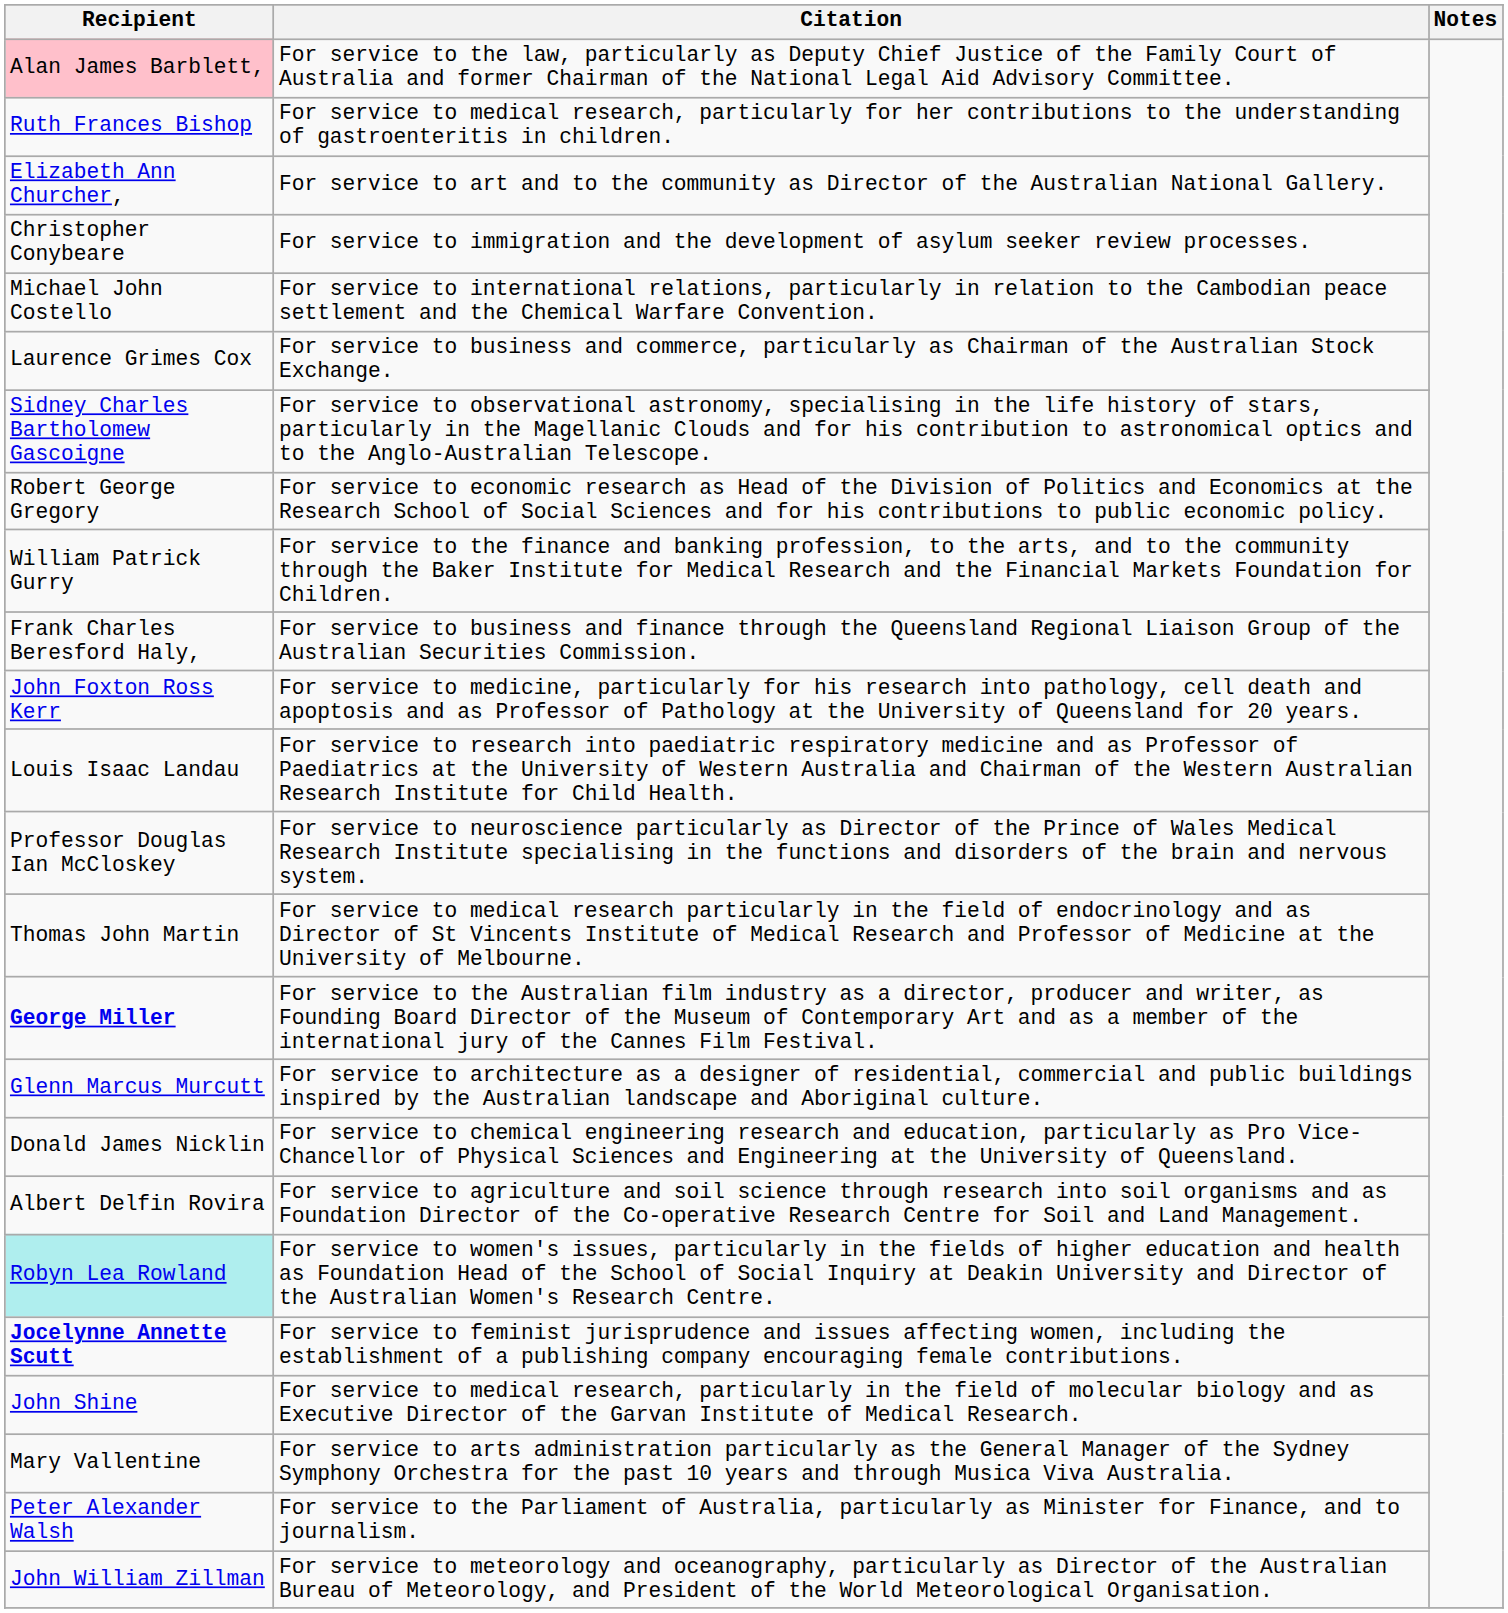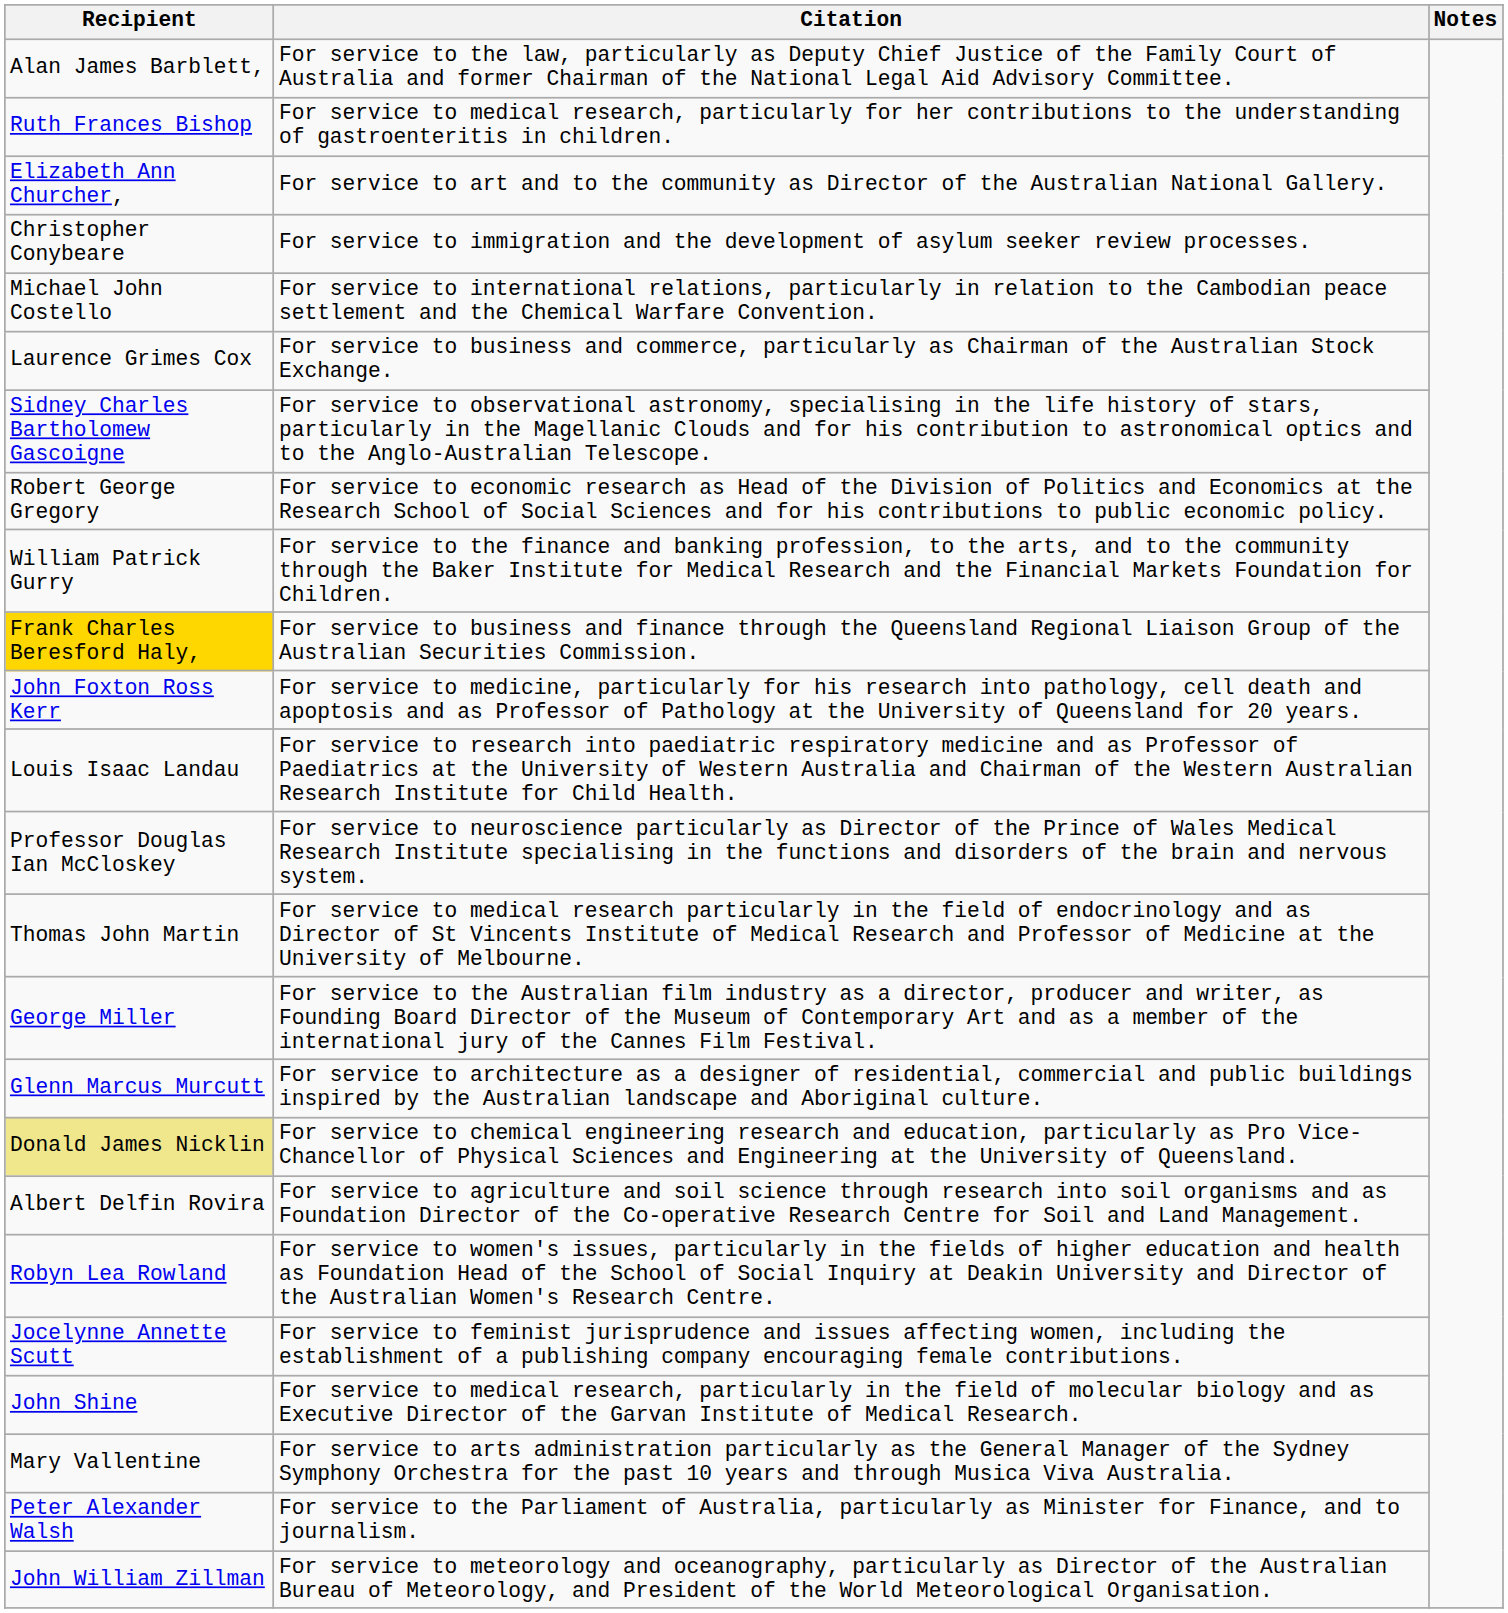(137, 69) pink background -> (137, 69) no background
(106, 642) no background -> (106, 642) gold background
(93, 1018) bold -> (93, 1018) normal
(137, 1147) no background -> (137, 1147) khaki background
(118, 1276) paleturquoise background -> (118, 1276) no background
(118, 1346) bold -> (118, 1346) normal
